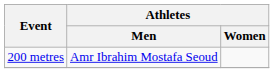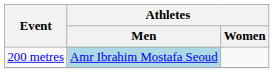(144, 57) no background -> (144, 57) lightblue background
